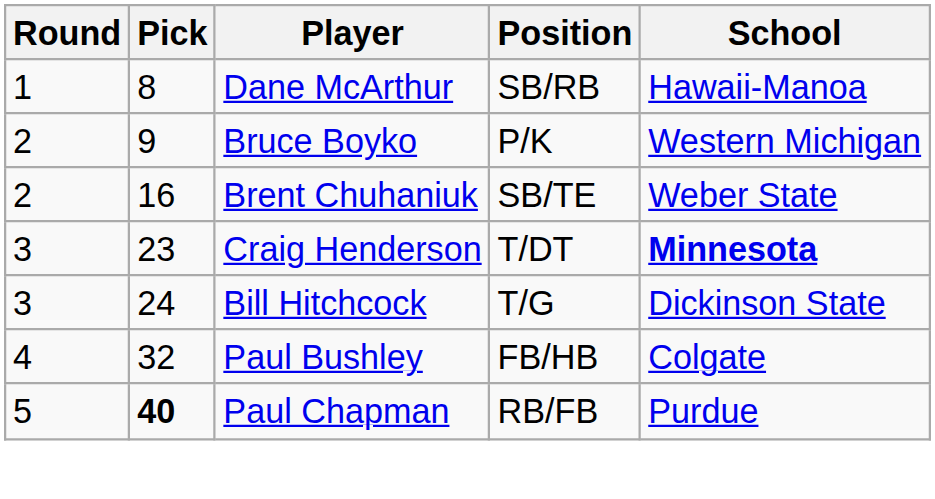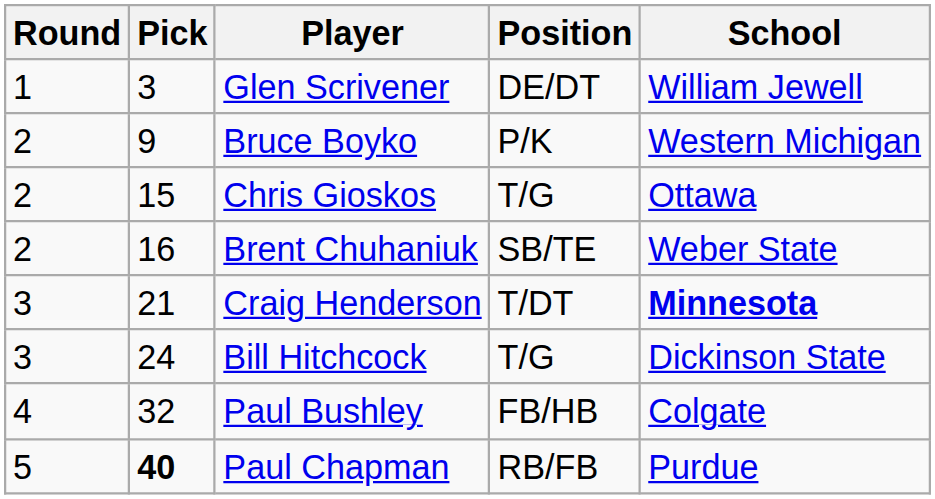+ row: (336, 87)
- row: (338, 87)
+ row: (330, 195)
(156, 249) 23 -> (156, 303) 21
